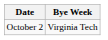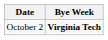(73, 27) normal -> (74, 27) bold
